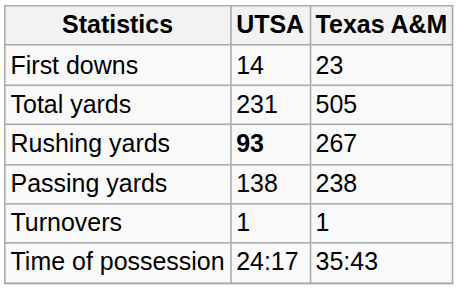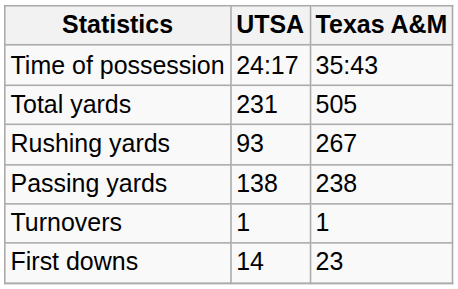rows swapped: (74, 64) <-> (118, 262)
(250, 144) bold -> (250, 144) normal
